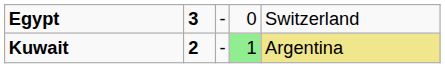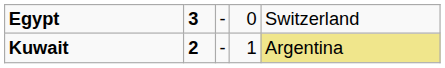(252, 47) lightgreen background -> (252, 47) no background
